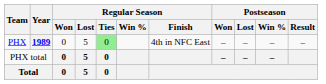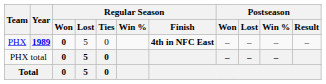(64, 42) normal -> (64, 42) bold
(107, 42) lightgreen background -> (107, 42) no background
(180, 42) normal -> (182, 42) bold
